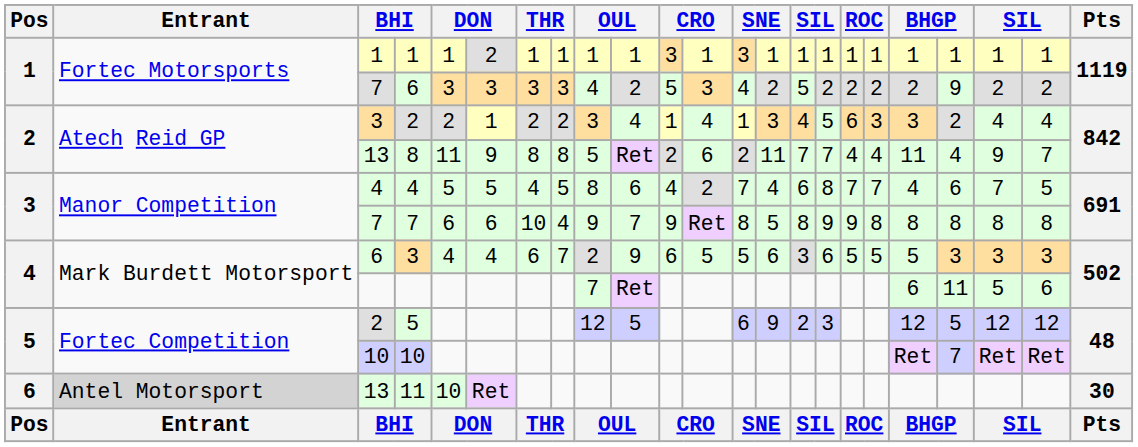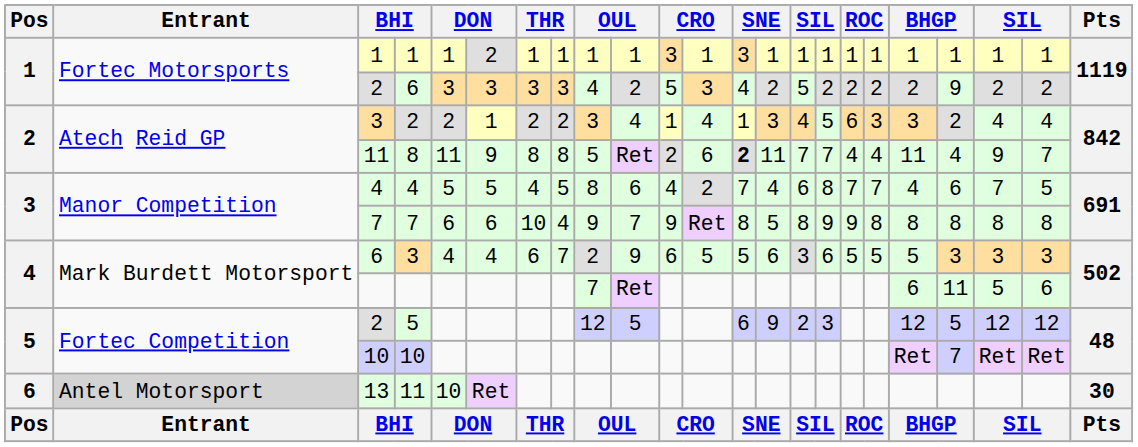(377, 89) 7 -> (377, 89) 2
(377, 156) 13 -> (377, 156) 11
(743, 156) normal -> (743, 156) bold
